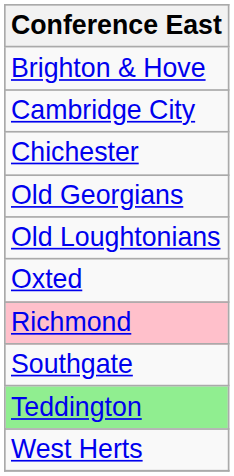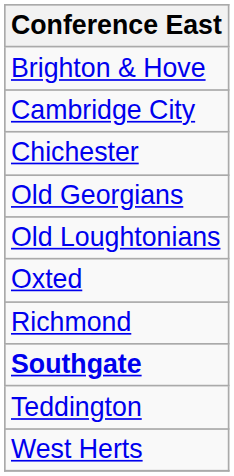(71, 322) pink background -> (71, 322) no background
(72, 364) normal -> (76, 364) bold
(76, 407) lightgreen background -> (76, 407) no background
